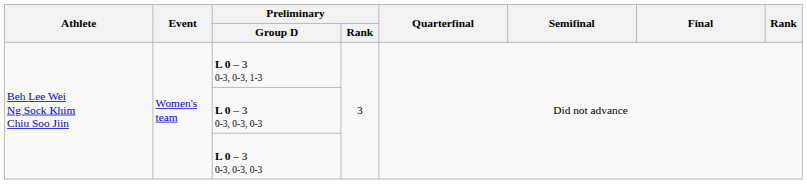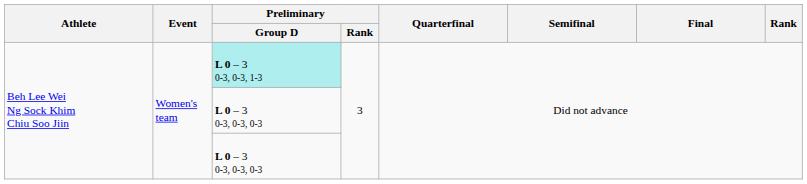(239, 71) no background -> (239, 71) paleturquoise background
